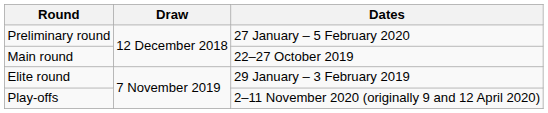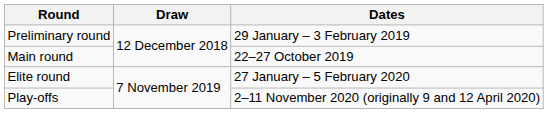(322, 35) 27 January – 5 February 2020 -> (322, 35) 29 January – 3 February 2019
(322, 77) 29 January – 3 February 2019 -> (322, 77) 27 January – 5 February 2020
